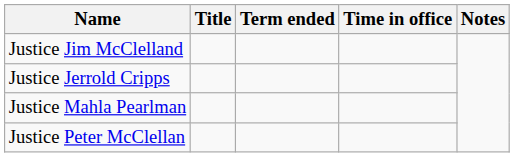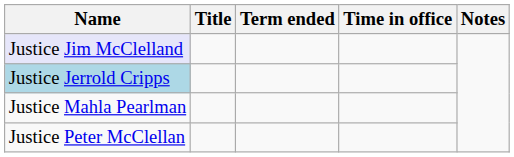(96, 48) no background -> (96, 48) lavender background
(89, 78) no background -> (89, 78) lightblue background
